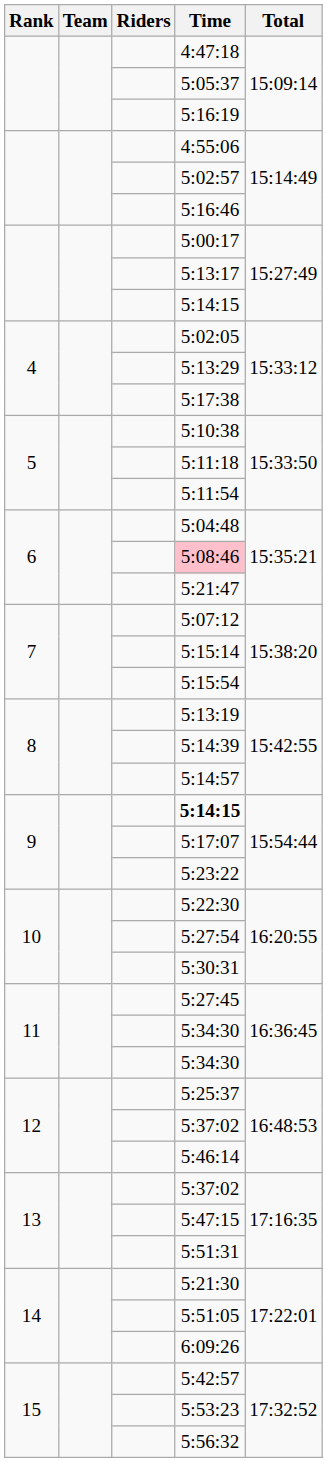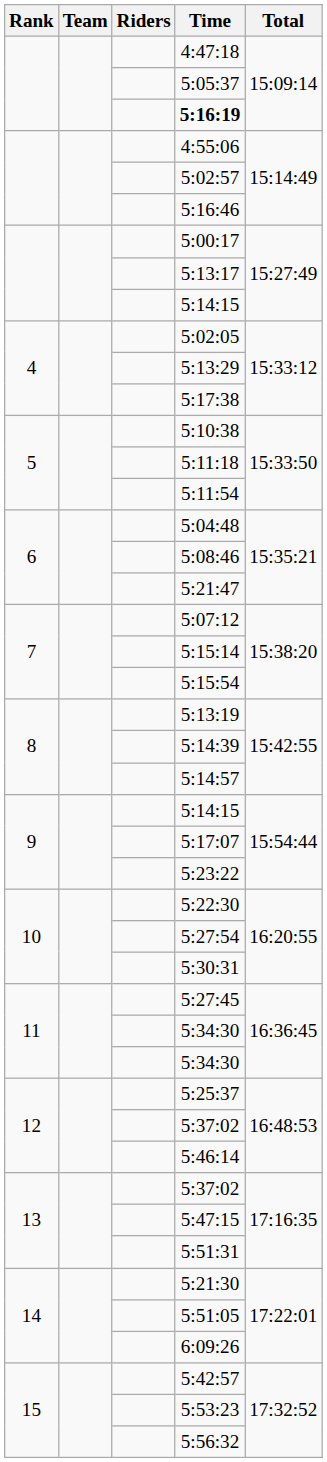(210, 115) normal -> (210, 115) bold
(210, 557) pink background -> (210, 557) no background
(210, 809) bold -> (210, 809) normal
